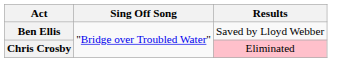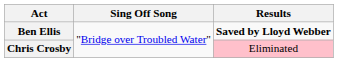(270, 31) normal -> (273, 31) bold
